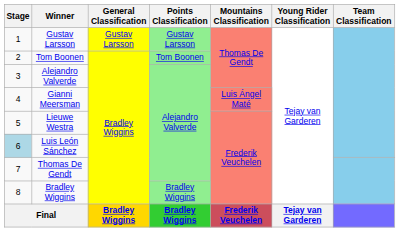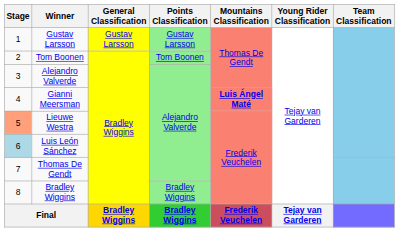(241, 100) normal -> (241, 100) bold
(18, 123) no background -> (18, 123) lightsalmon background
